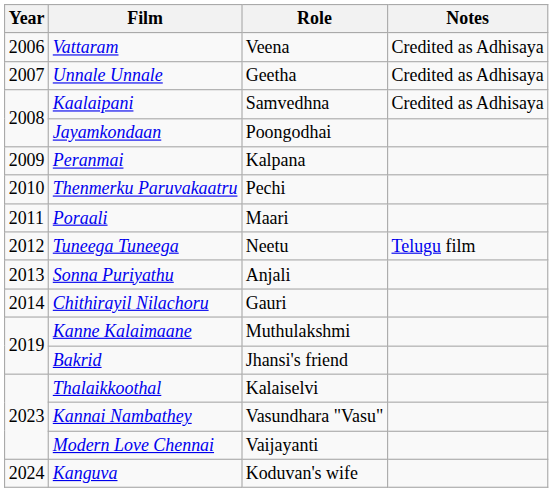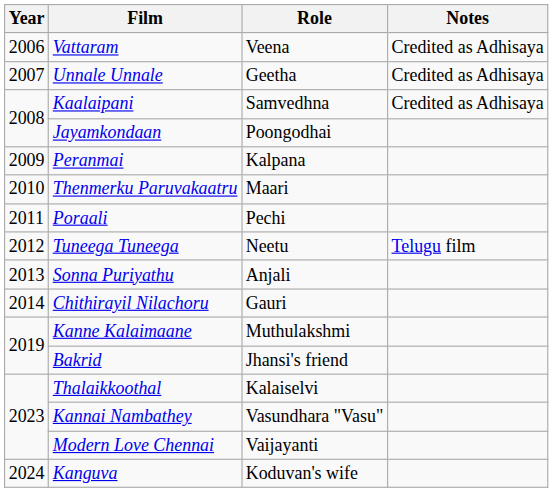(266, 189) Pechi -> (267, 189) Maari
(267, 217) Maari -> (266, 217) Pechi
